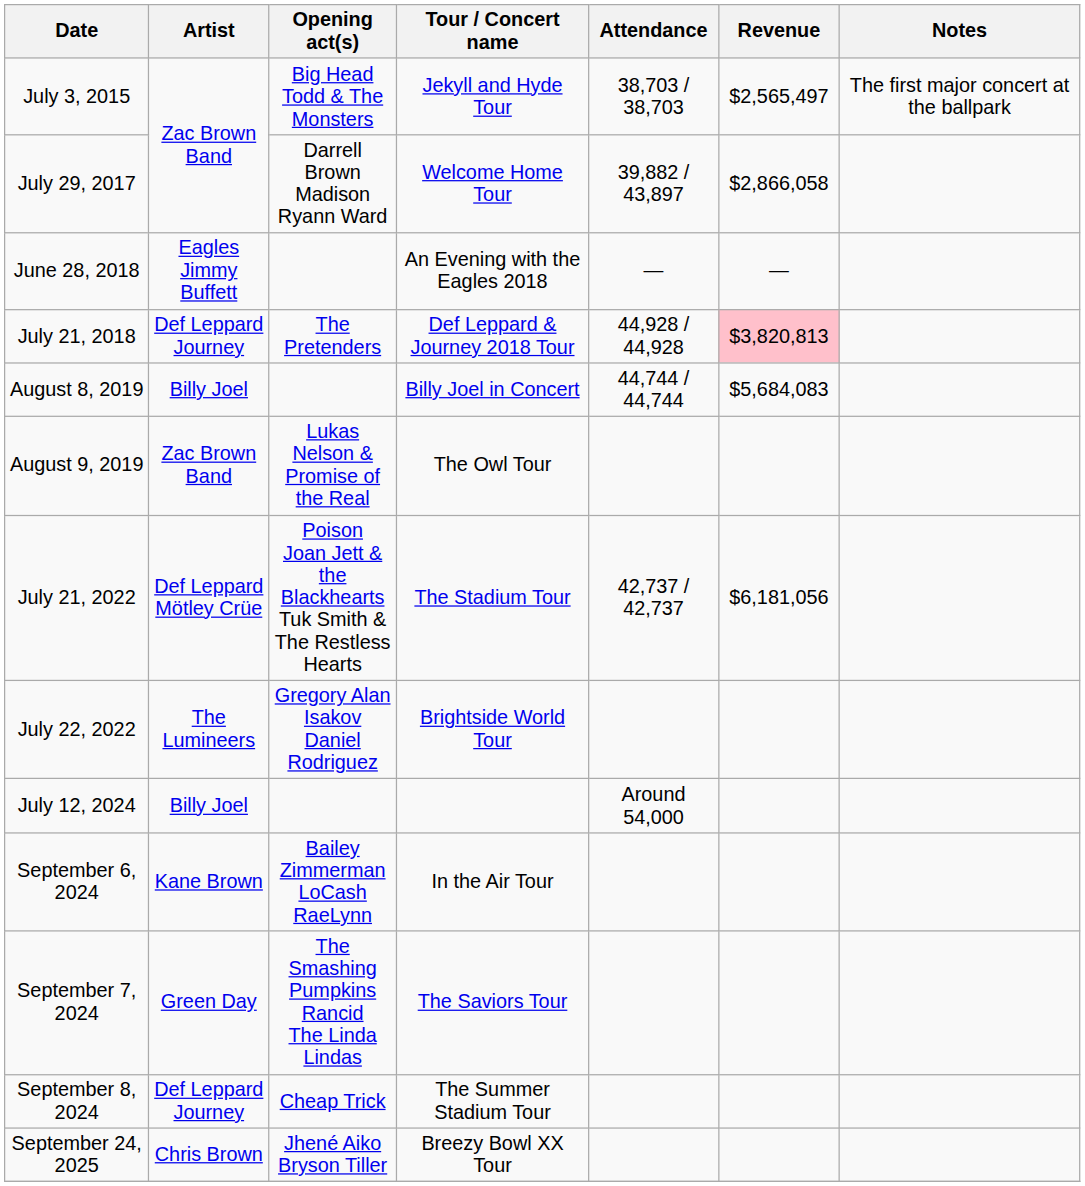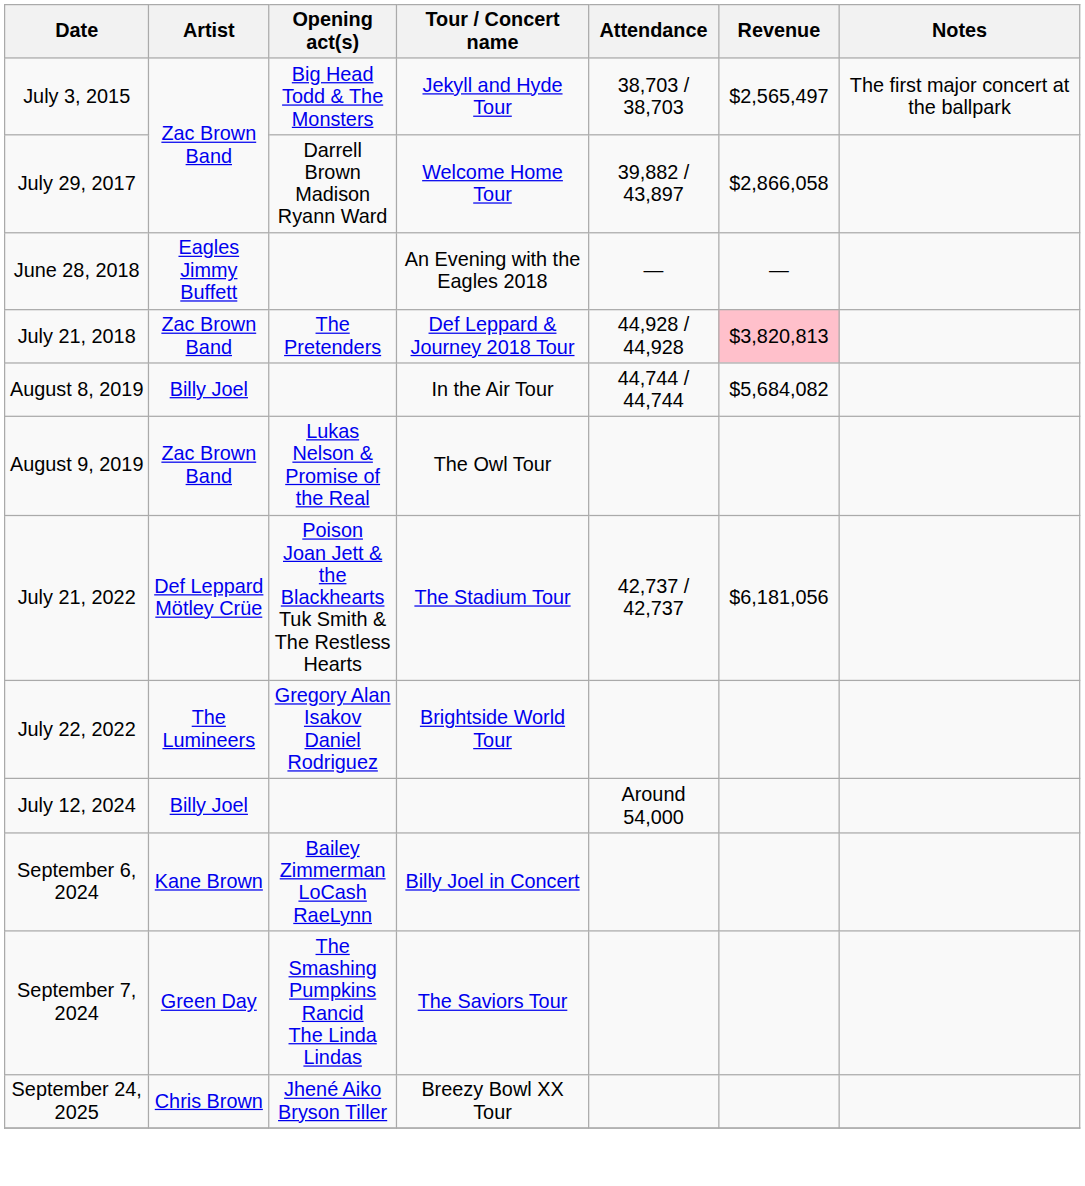(209, 335) Def Leppard Journey -> (209, 335) Zac Brown Band
(493, 389) Billy Joel in Concert -> (493, 389) In the Air Tour
(779, 389) $5,684,083 -> (779, 389) $5,684,082
(493, 881) In the Air Tour -> (493, 881) Billy Joel in Concert
- row: (77, 1100)
